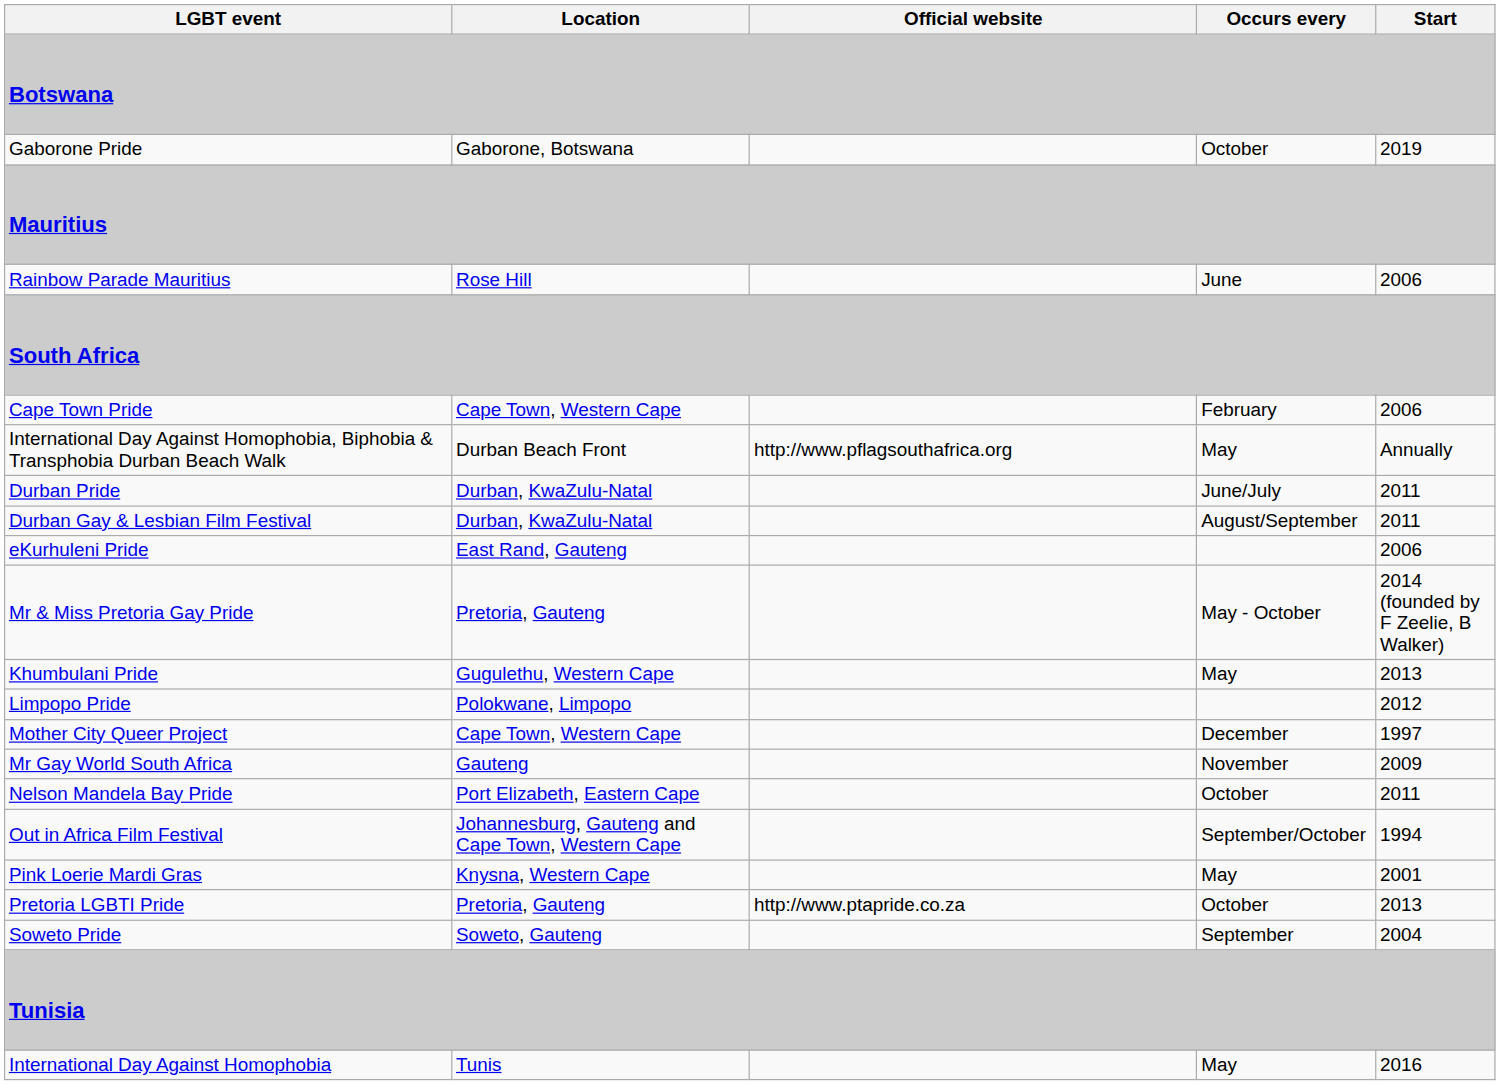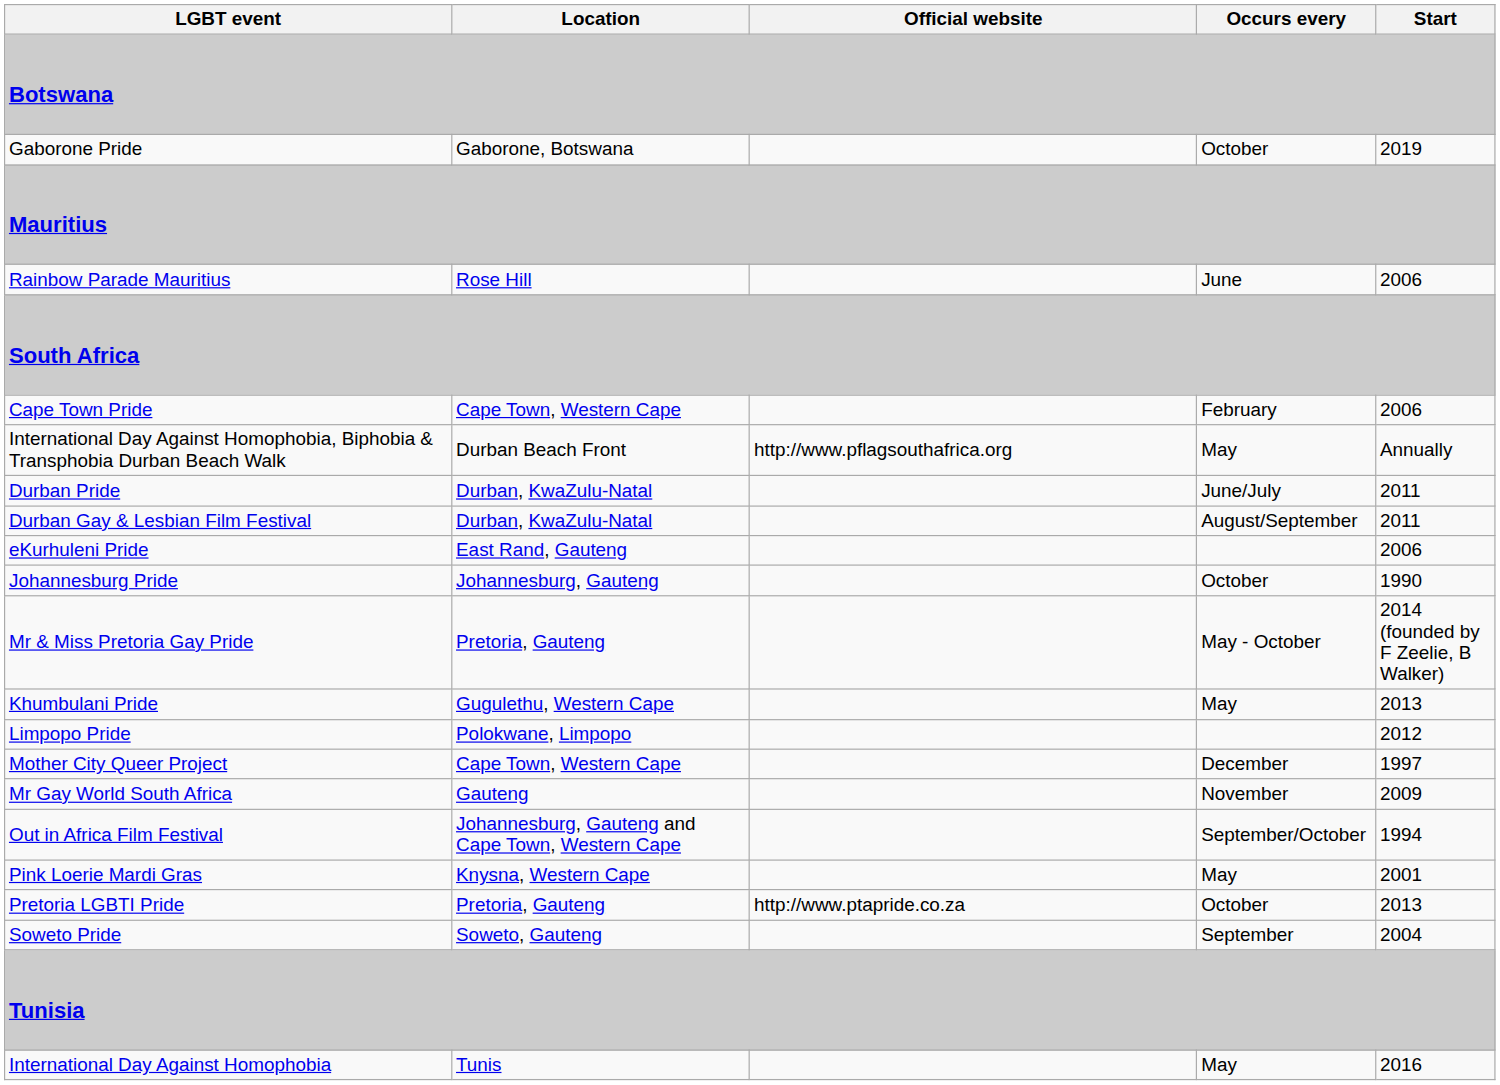+ row: (93, 580)
- row: (121, 793)
